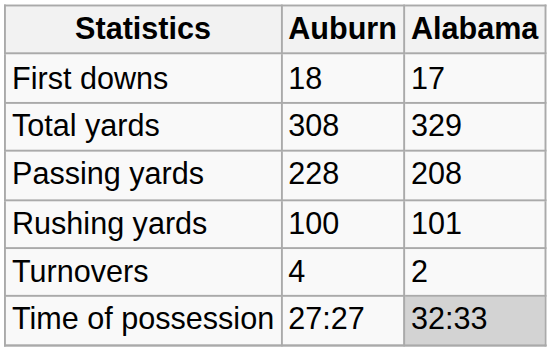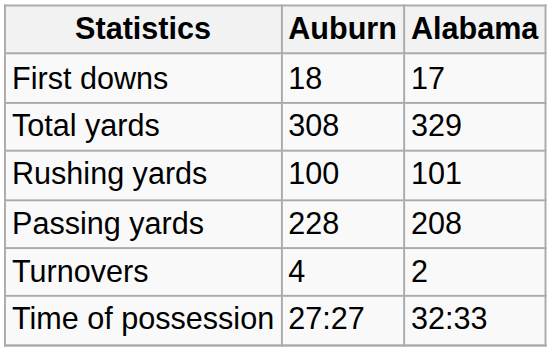rows swapped: (110, 223) <-> (108, 174)
(449, 320) lightgrey background -> (449, 320) no background
